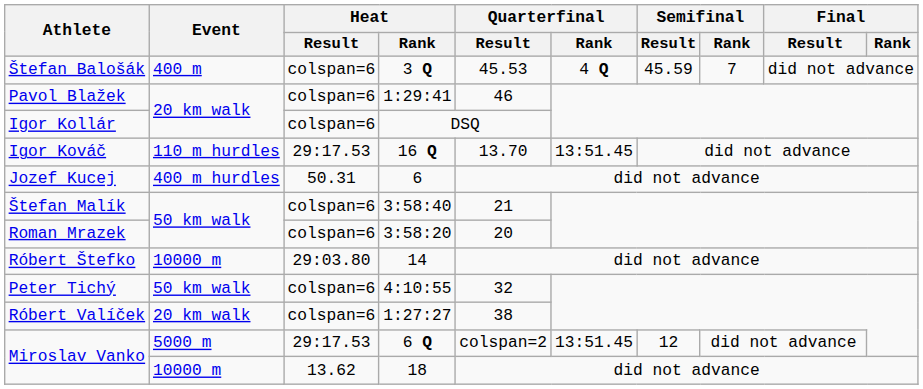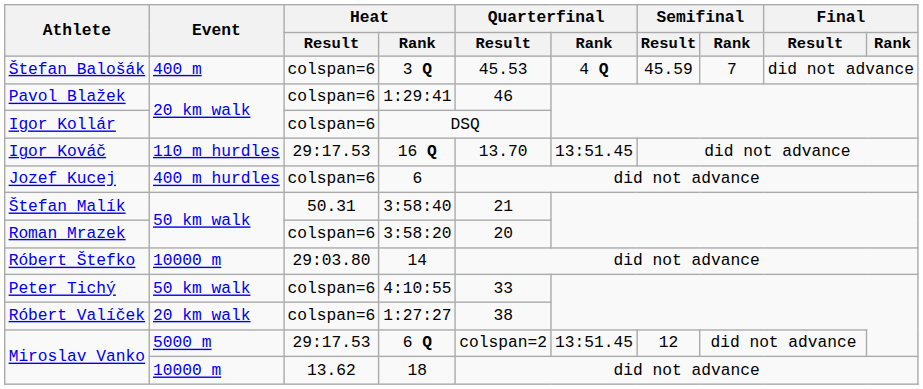(331, 179) 50.31 -> (331, 179) colspan=6
(331, 206) colspan=6 -> (331, 206) 50.31
(503, 288) 32 -> (503, 288) 33
